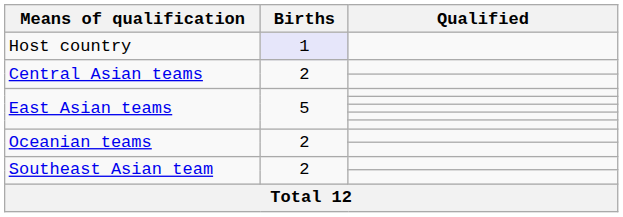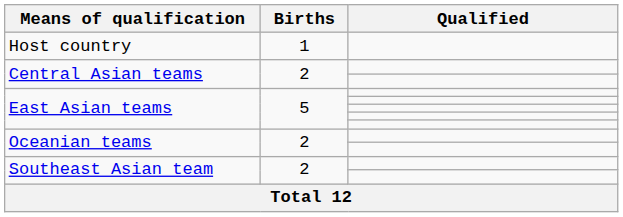(304, 46) lavender background -> (304, 46) no background
